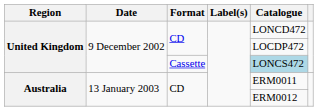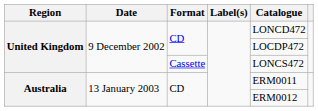(278, 64) lightblue background -> (278, 64) no background
